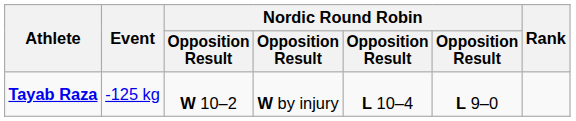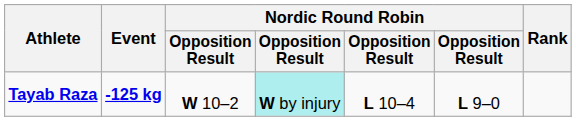(133, 95) normal -> (133, 95) bold
(298, 104) no background -> (300, 104) paleturquoise background
